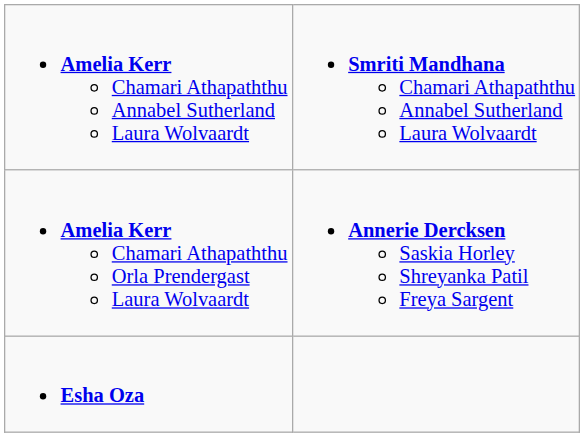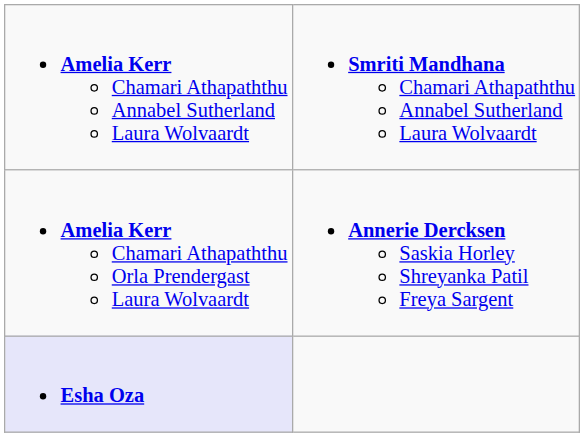(148, 396) no background -> (148, 396) lavender background
